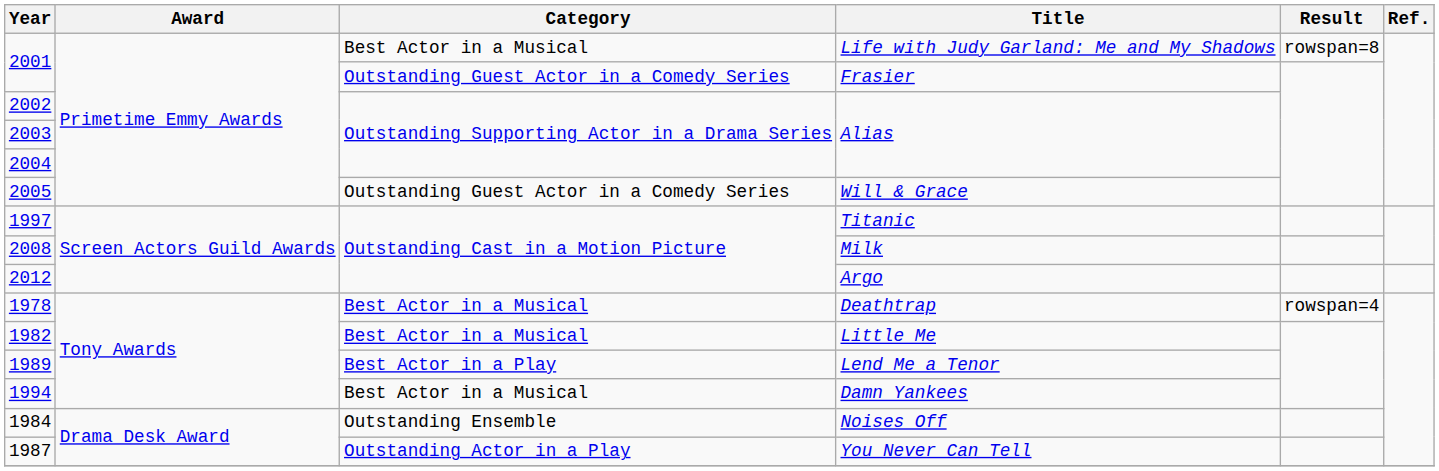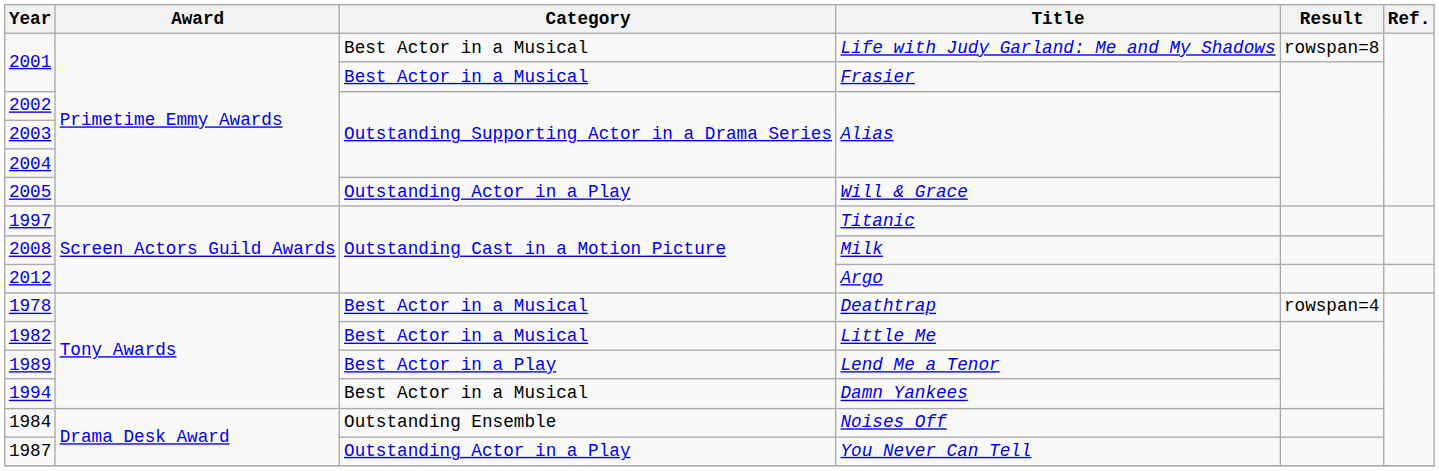(567, 77) Outstanding Guest Actor in a Comedy Series -> (466, 77) Best Actor in a Musical
(567, 192) Outstanding Guest Actor in a Comedy Series -> (487, 192) Outstanding Actor in a Play
